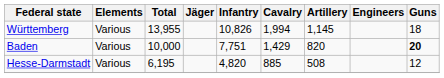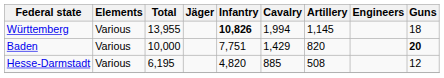(235, 30) normal -> (235, 30) bold
